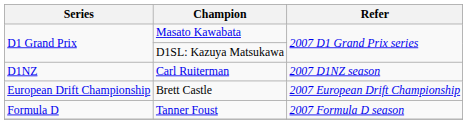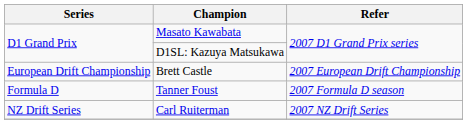- row: (22, 71)
+ row: (44, 109)
